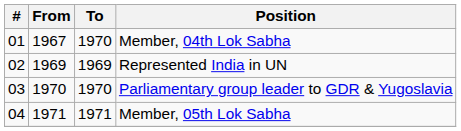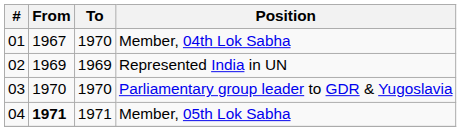(49, 114) normal -> (49, 114) bold
